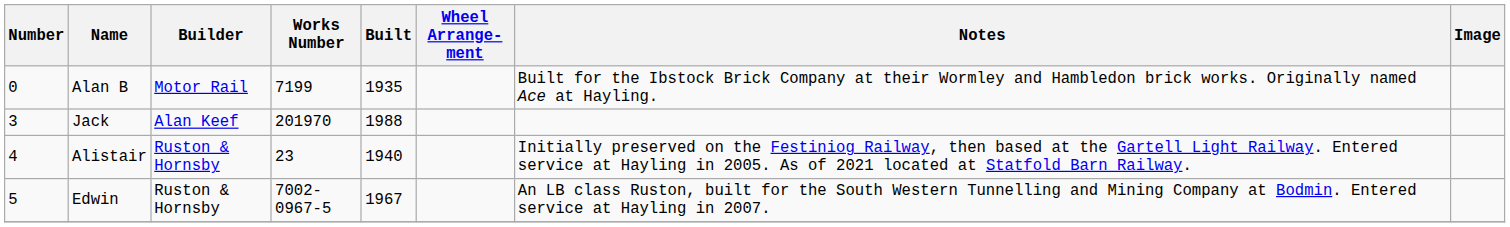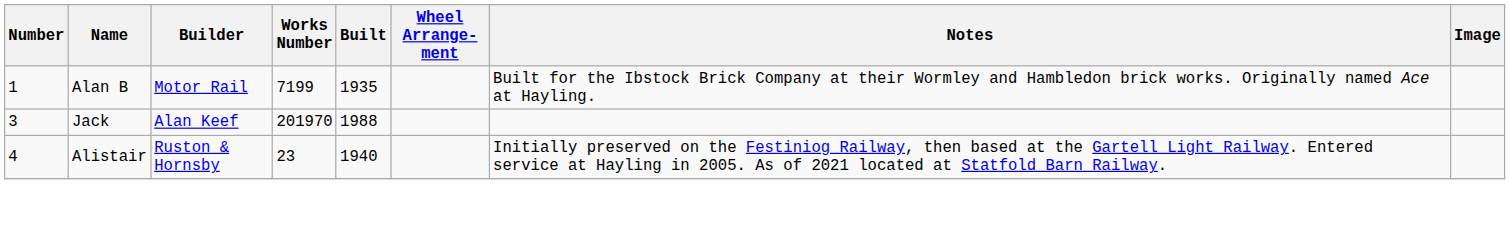(13, 88) 0 -> (13, 88) 1
- row: (95, 200)
